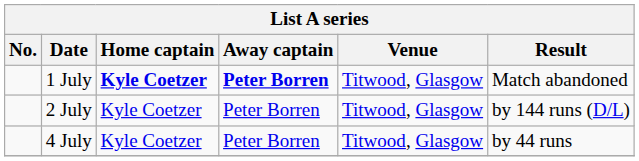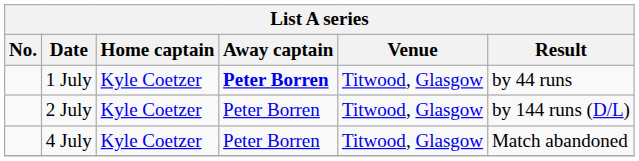(154, 79) bold -> (151, 79) normal
(560, 79) Match abandoned -> (532, 79) by 44 runs
(532, 140) by 44 runs -> (560, 140) Match abandoned
